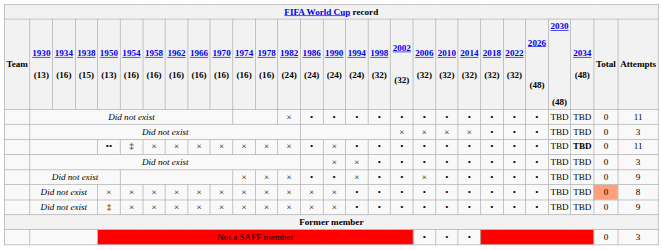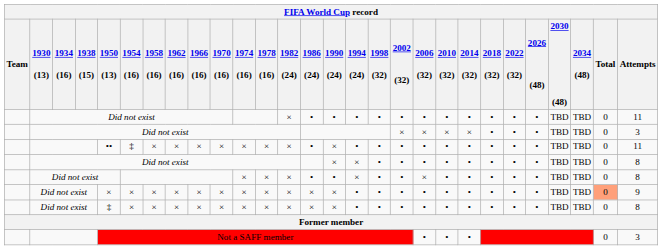(582, 146) bold -> (582, 146) normal
(638, 161) 3 -> (638, 161) 8
(638, 176) 9 -> (638, 176) 8
(638, 191) 8 -> (638, 191) 9
(638, 206) 9 -> (638, 206) 8
